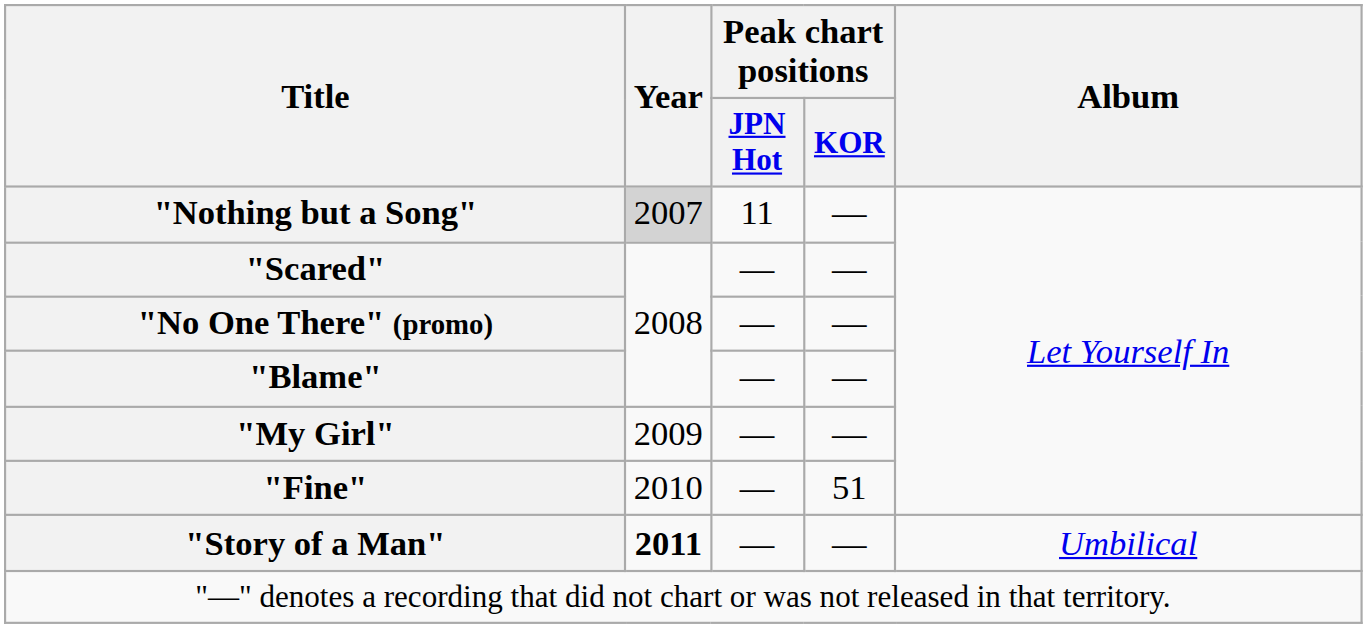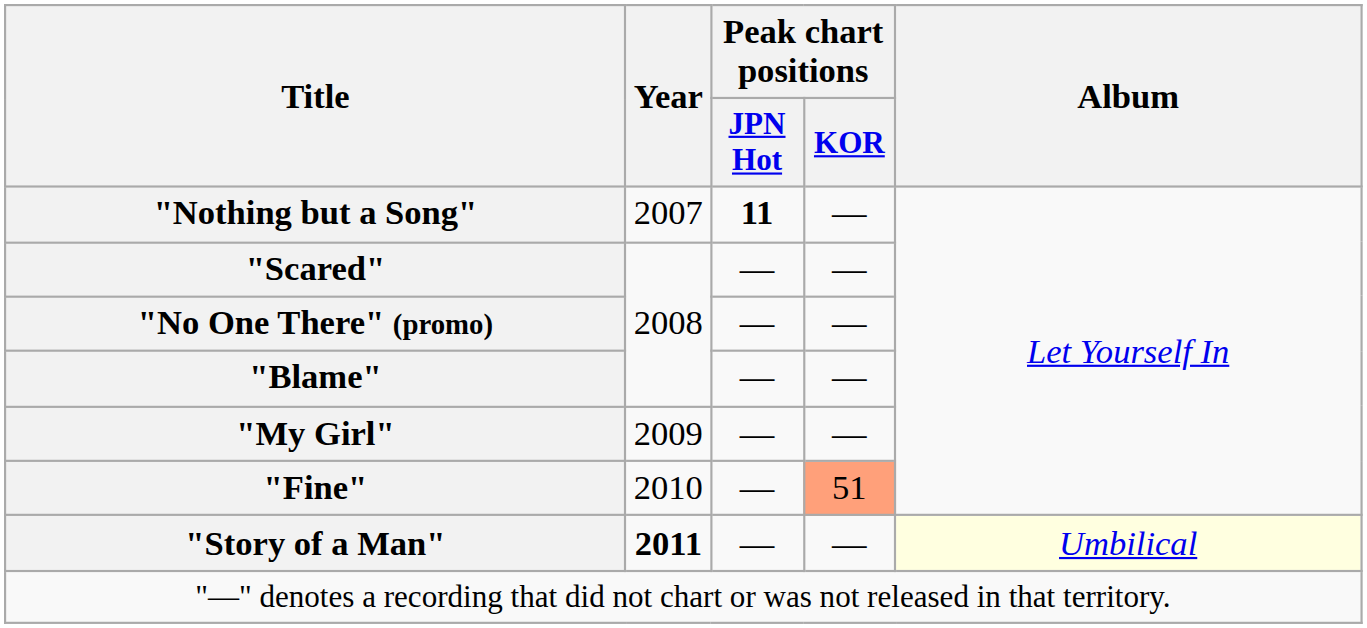(668, 213) lightgrey background -> (668, 213) no background
(757, 213) normal -> (757, 213) bold
(849, 487) no background -> (849, 487) lightsalmon background
(1128, 542) no background -> (1128, 542) lightyellow background
